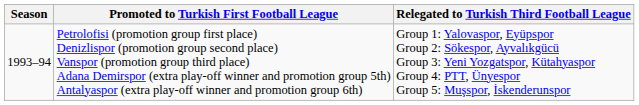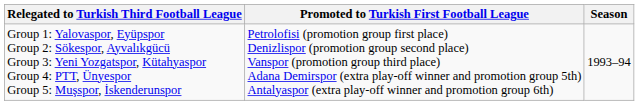columns swapped: (29, 14) <-> (514, 14)
